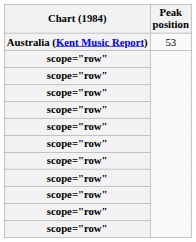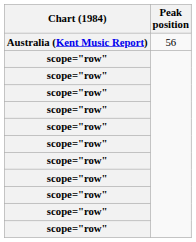(171, 42) 53 -> (171, 42) 56
